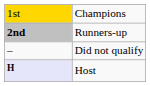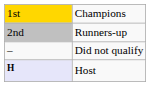(16, 32) bold -> (15, 32) normal
